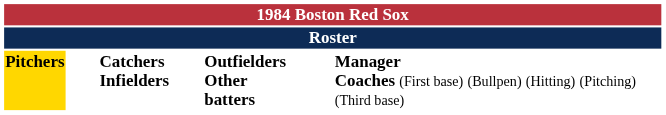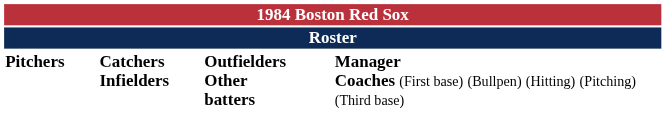(35, 61) gold background -> (35, 61) no background
